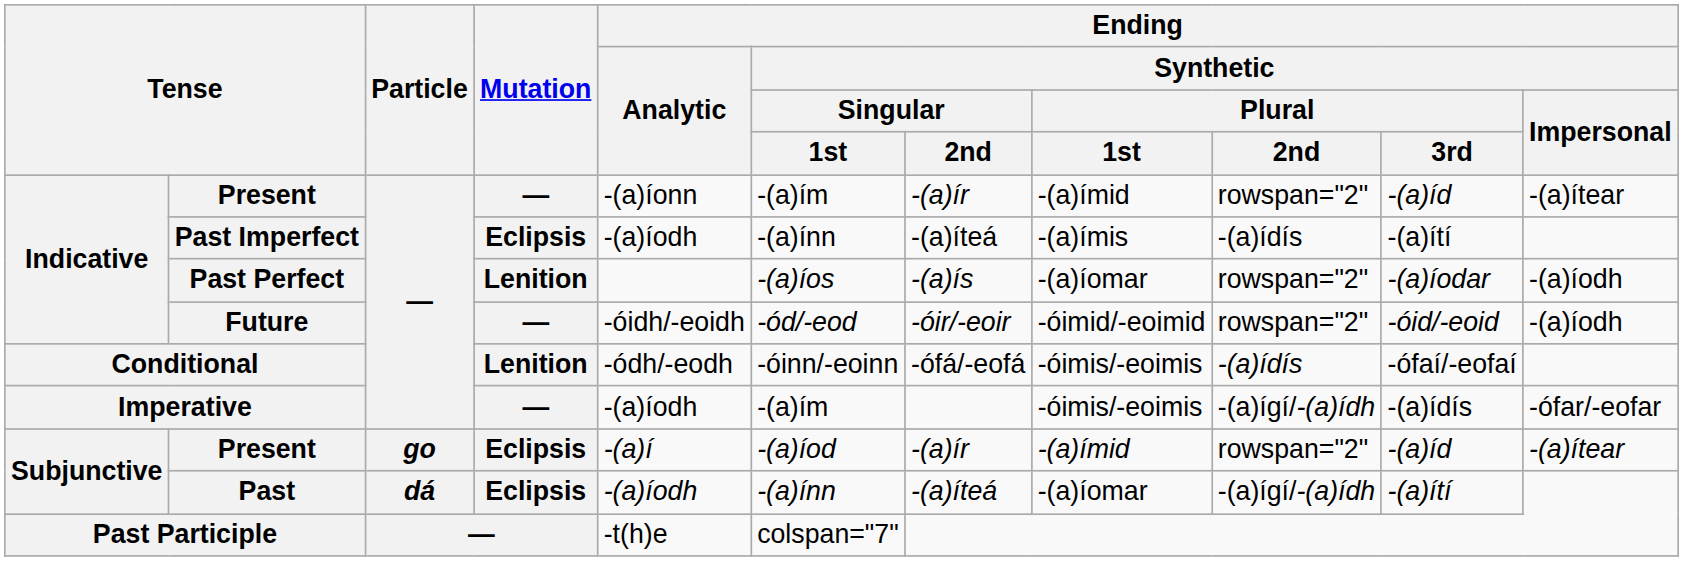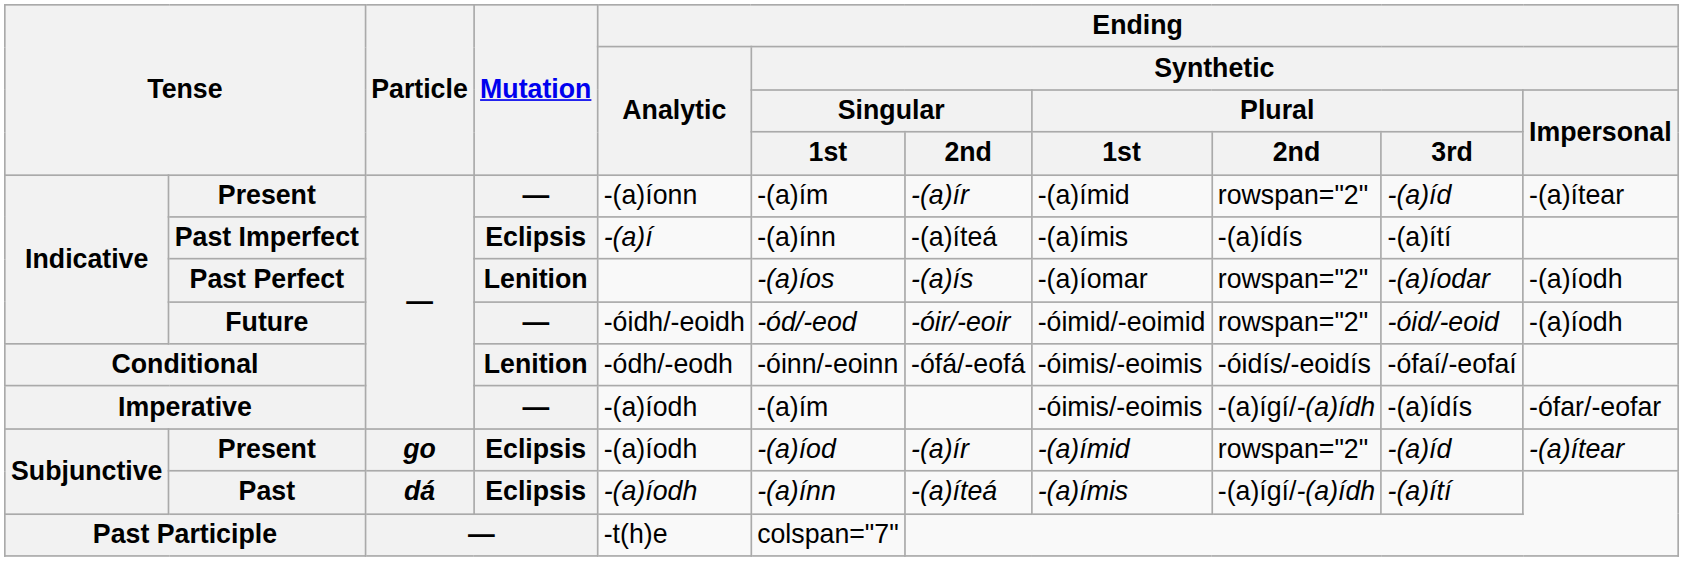(650, 237) -(a)íodh -> (628, 237) -(a)í
(1260, 364) -(a)ídís -> (1294, 364) -óidís/-eoidís
(628, 449) -(a)í -> (650, 449) -(a)íodh
(1093, 491) -(a)íomar -> (1083, 491) -(a)ímis
